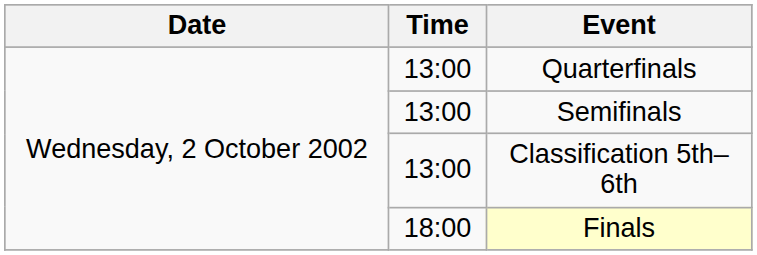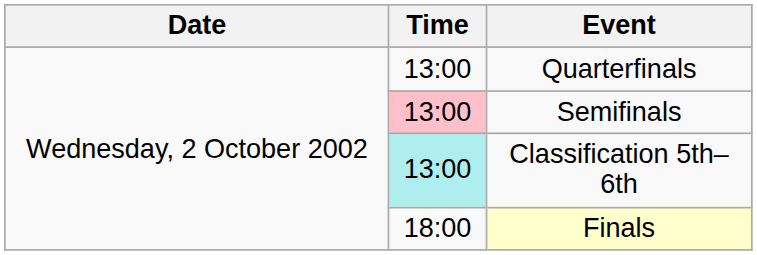(438, 111) no background -> (438, 111) pink background
(438, 169) no background -> (438, 169) paleturquoise background
